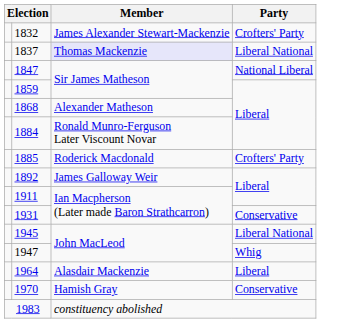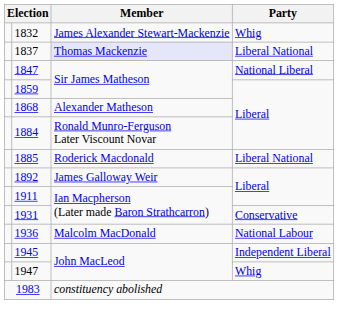(269, 32) Crofters' Party -> (248, 32) Whig
(269, 158) Crofters' Party -> (274, 158) Liberal National
+ row: (26, 233)
(274, 233) Liberal National -> (283, 252) Independent Liberal
- row: (26, 271)
- row: (26, 290)
